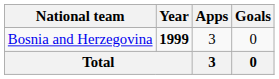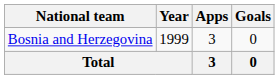(174, 39) bold -> (174, 39) normal
